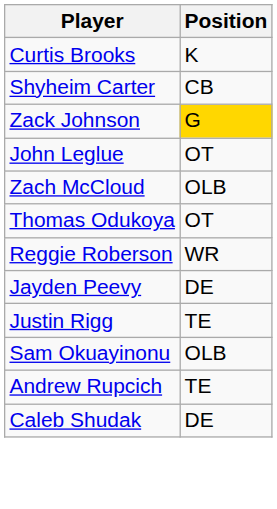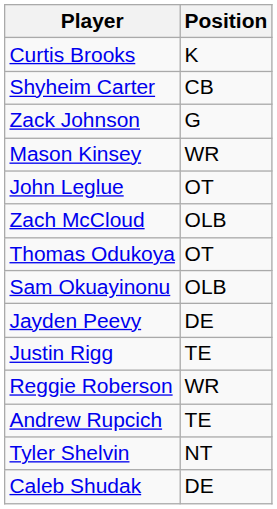(193, 120) gold background -> (193, 120) no background
+ row: (75, 154)
rows swapped: (90, 353) <-> (91, 253)
+ row: (69, 453)
